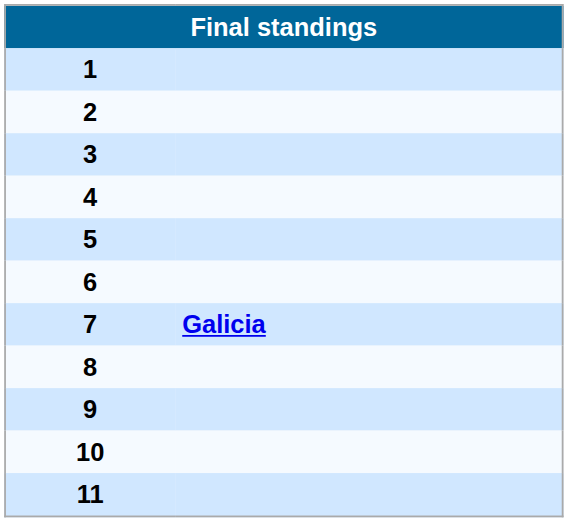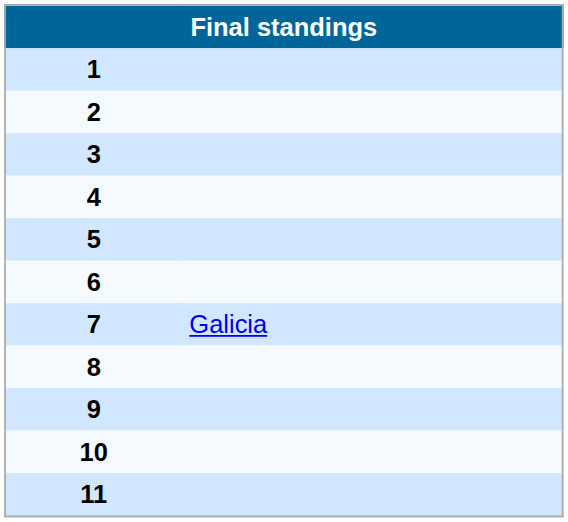(224, 324) bold -> (228, 324) normal
